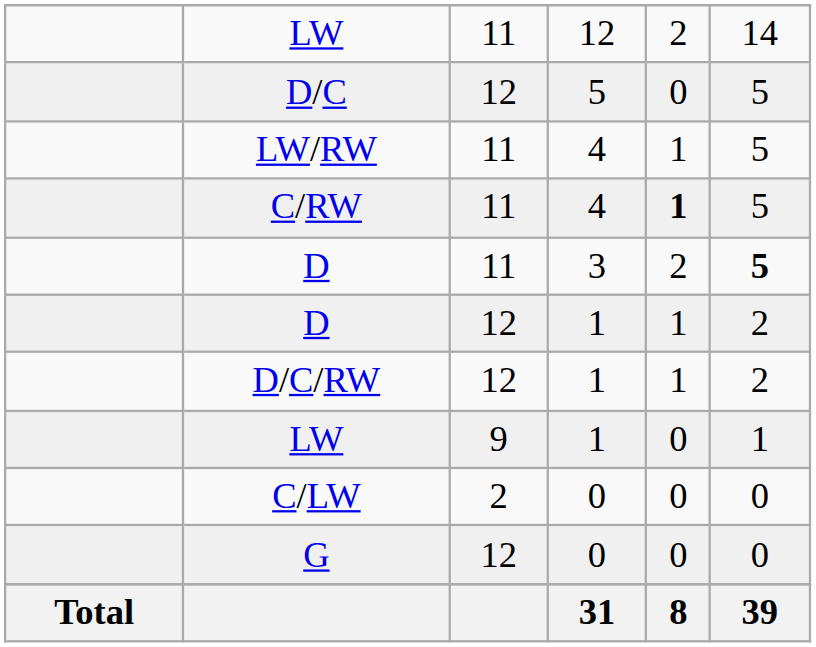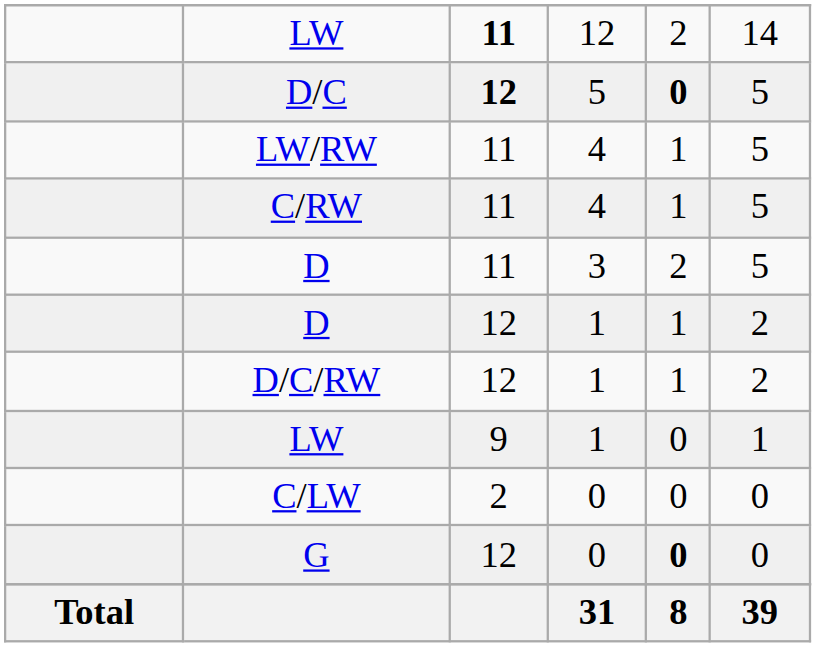(499, 33) normal -> (499, 33) bold
(499, 91) normal -> (499, 91) bold
(678, 91) normal -> (678, 91) bold
(678, 206) bold -> (678, 206) normal
(760, 264) bold -> (760, 264) normal
(678, 554) normal -> (678, 554) bold
